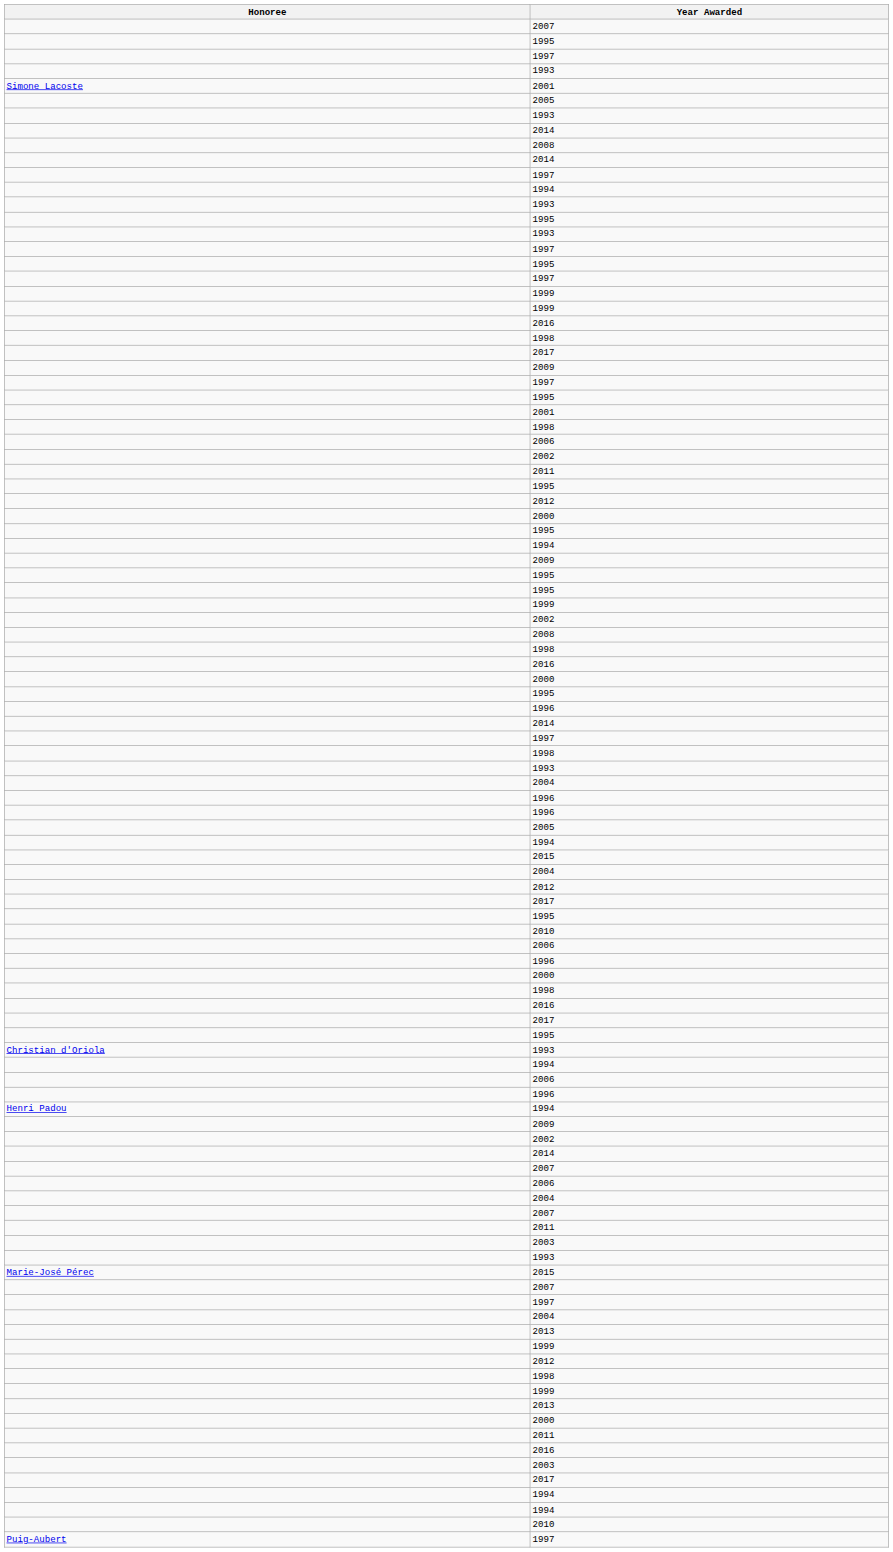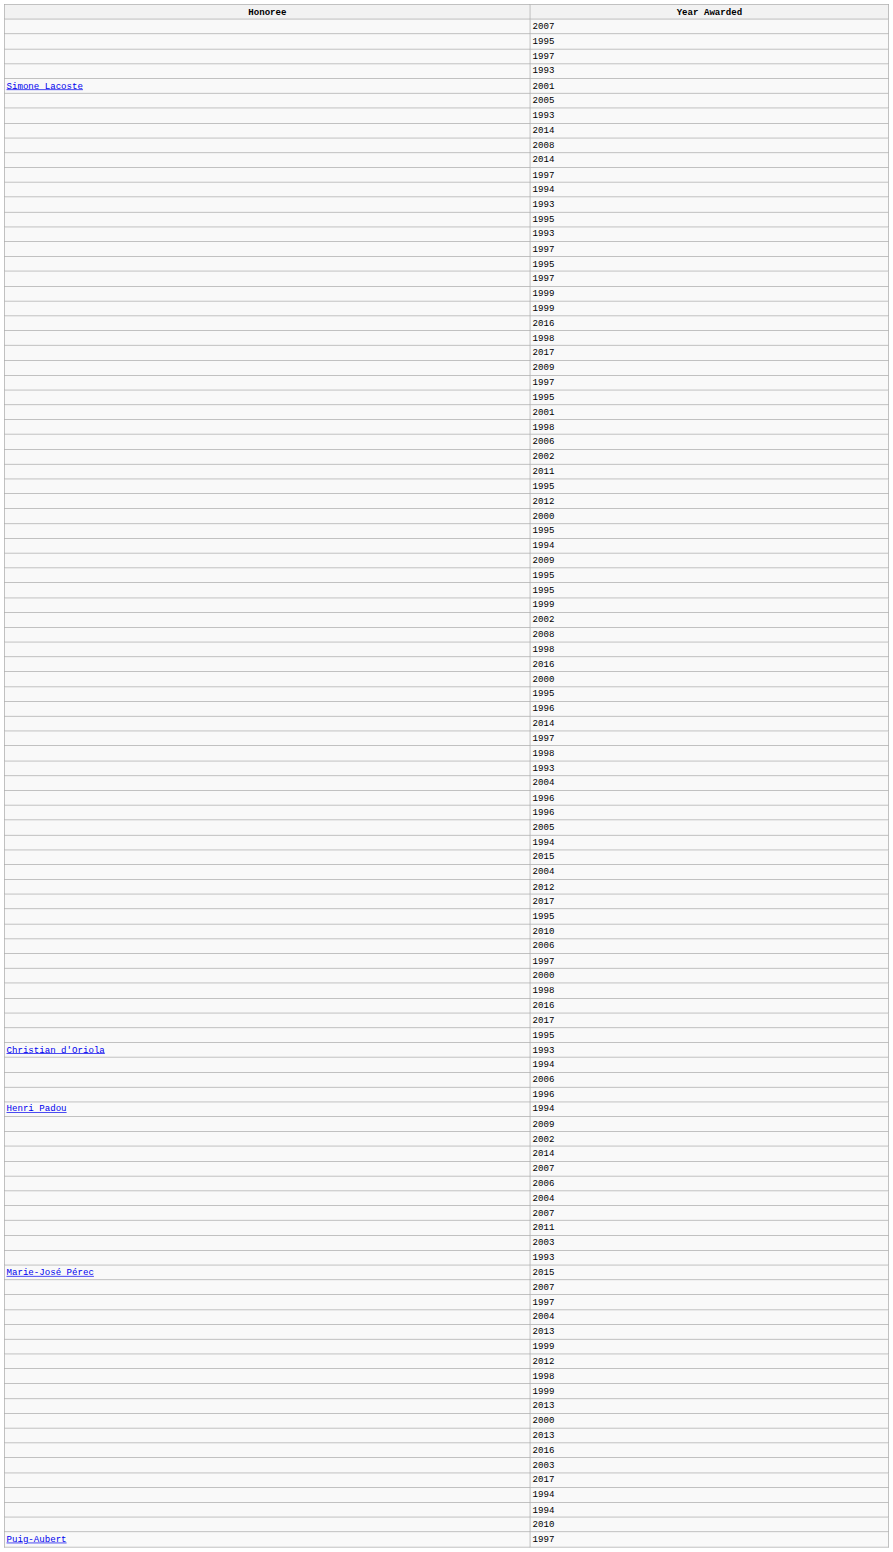(543, 961) 1996 -> (543, 961) 1997
(543, 1436) 2011 -> (543, 1436) 2013
